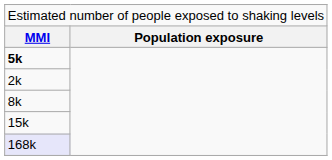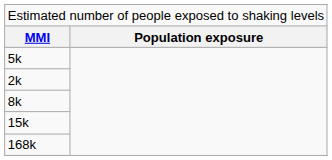(15, 58) bold -> (15, 58) normal
(22, 144) lavender background -> (22, 144) no background
